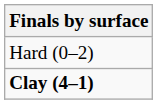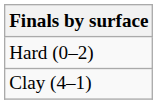(51, 83) bold -> (50, 83) normal
